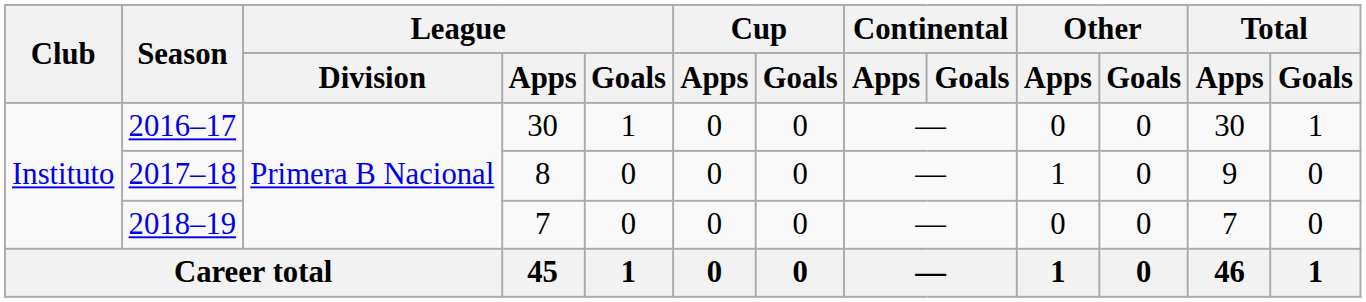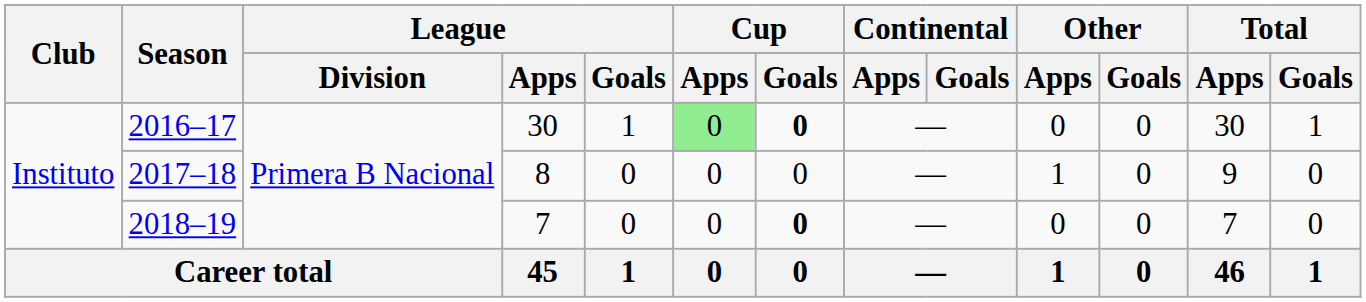(714, 126) no background -> (714, 126) lightgreen background
(800, 126) normal -> (800, 126) bold
(800, 223) normal -> (800, 223) bold
